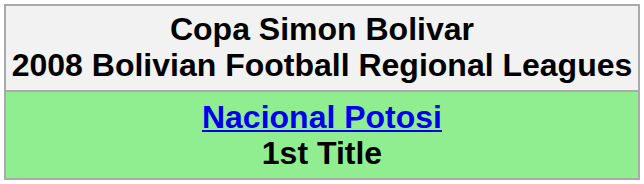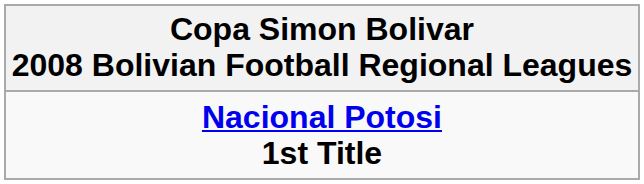(322, 134) lightgreen background -> (322, 134) no background
